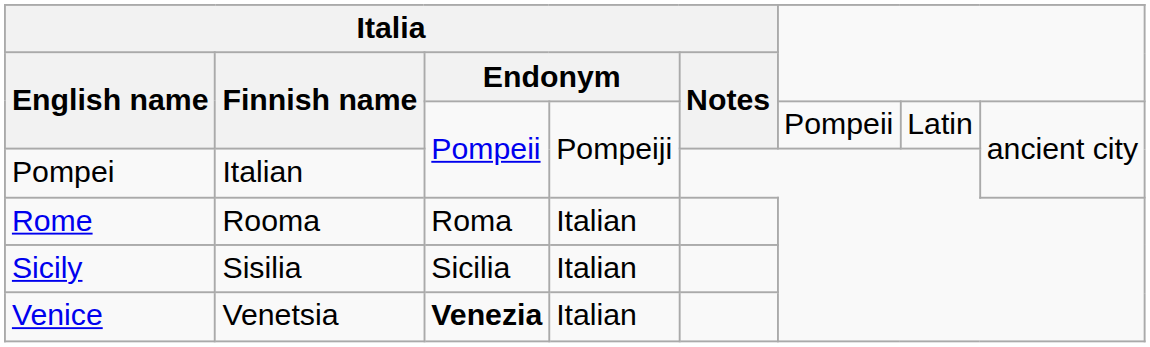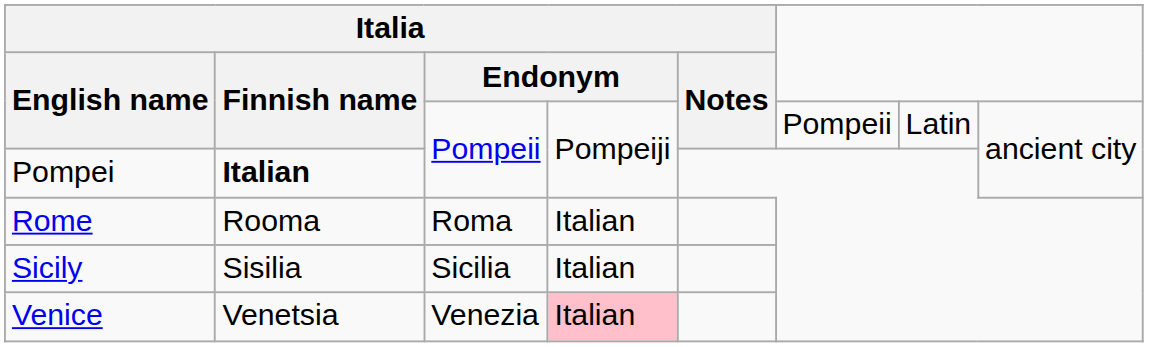(263, 172) normal -> (266, 172) bold
(487, 316) bold -> (485, 316) normal
(597, 316) no background -> (595, 316) pink background
